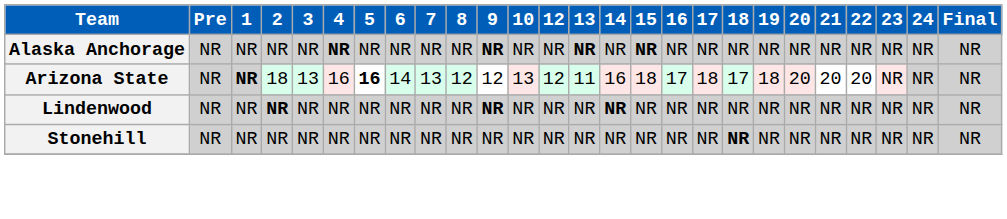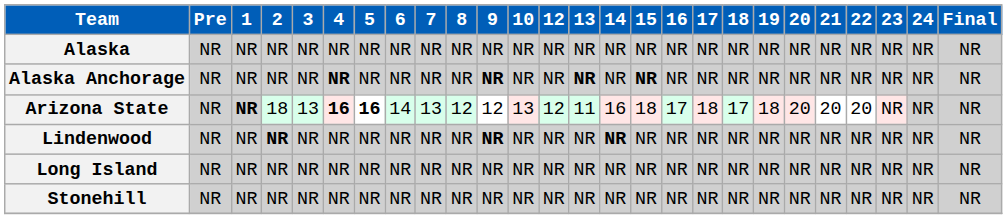+ row: (97, 50)
(339, 79) normal -> (339, 109) bold
+ row: (97, 169)
(738, 139) bold -> (738, 199) normal
